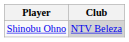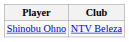(96, 28) lightgrey background -> (96, 28) no background
